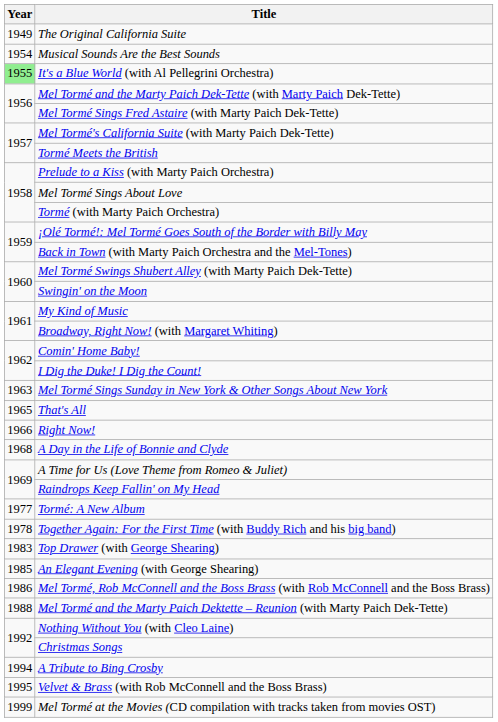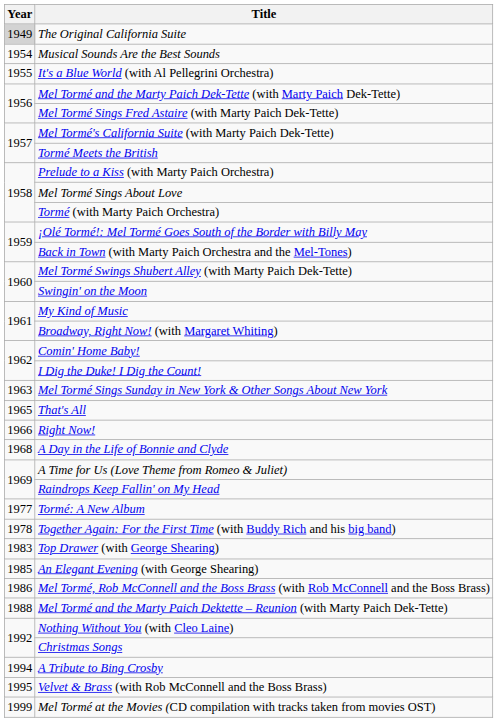(20, 34) no background -> (20, 34) lightgrey background
(20, 73) lightgreen background -> (20, 73) no background
